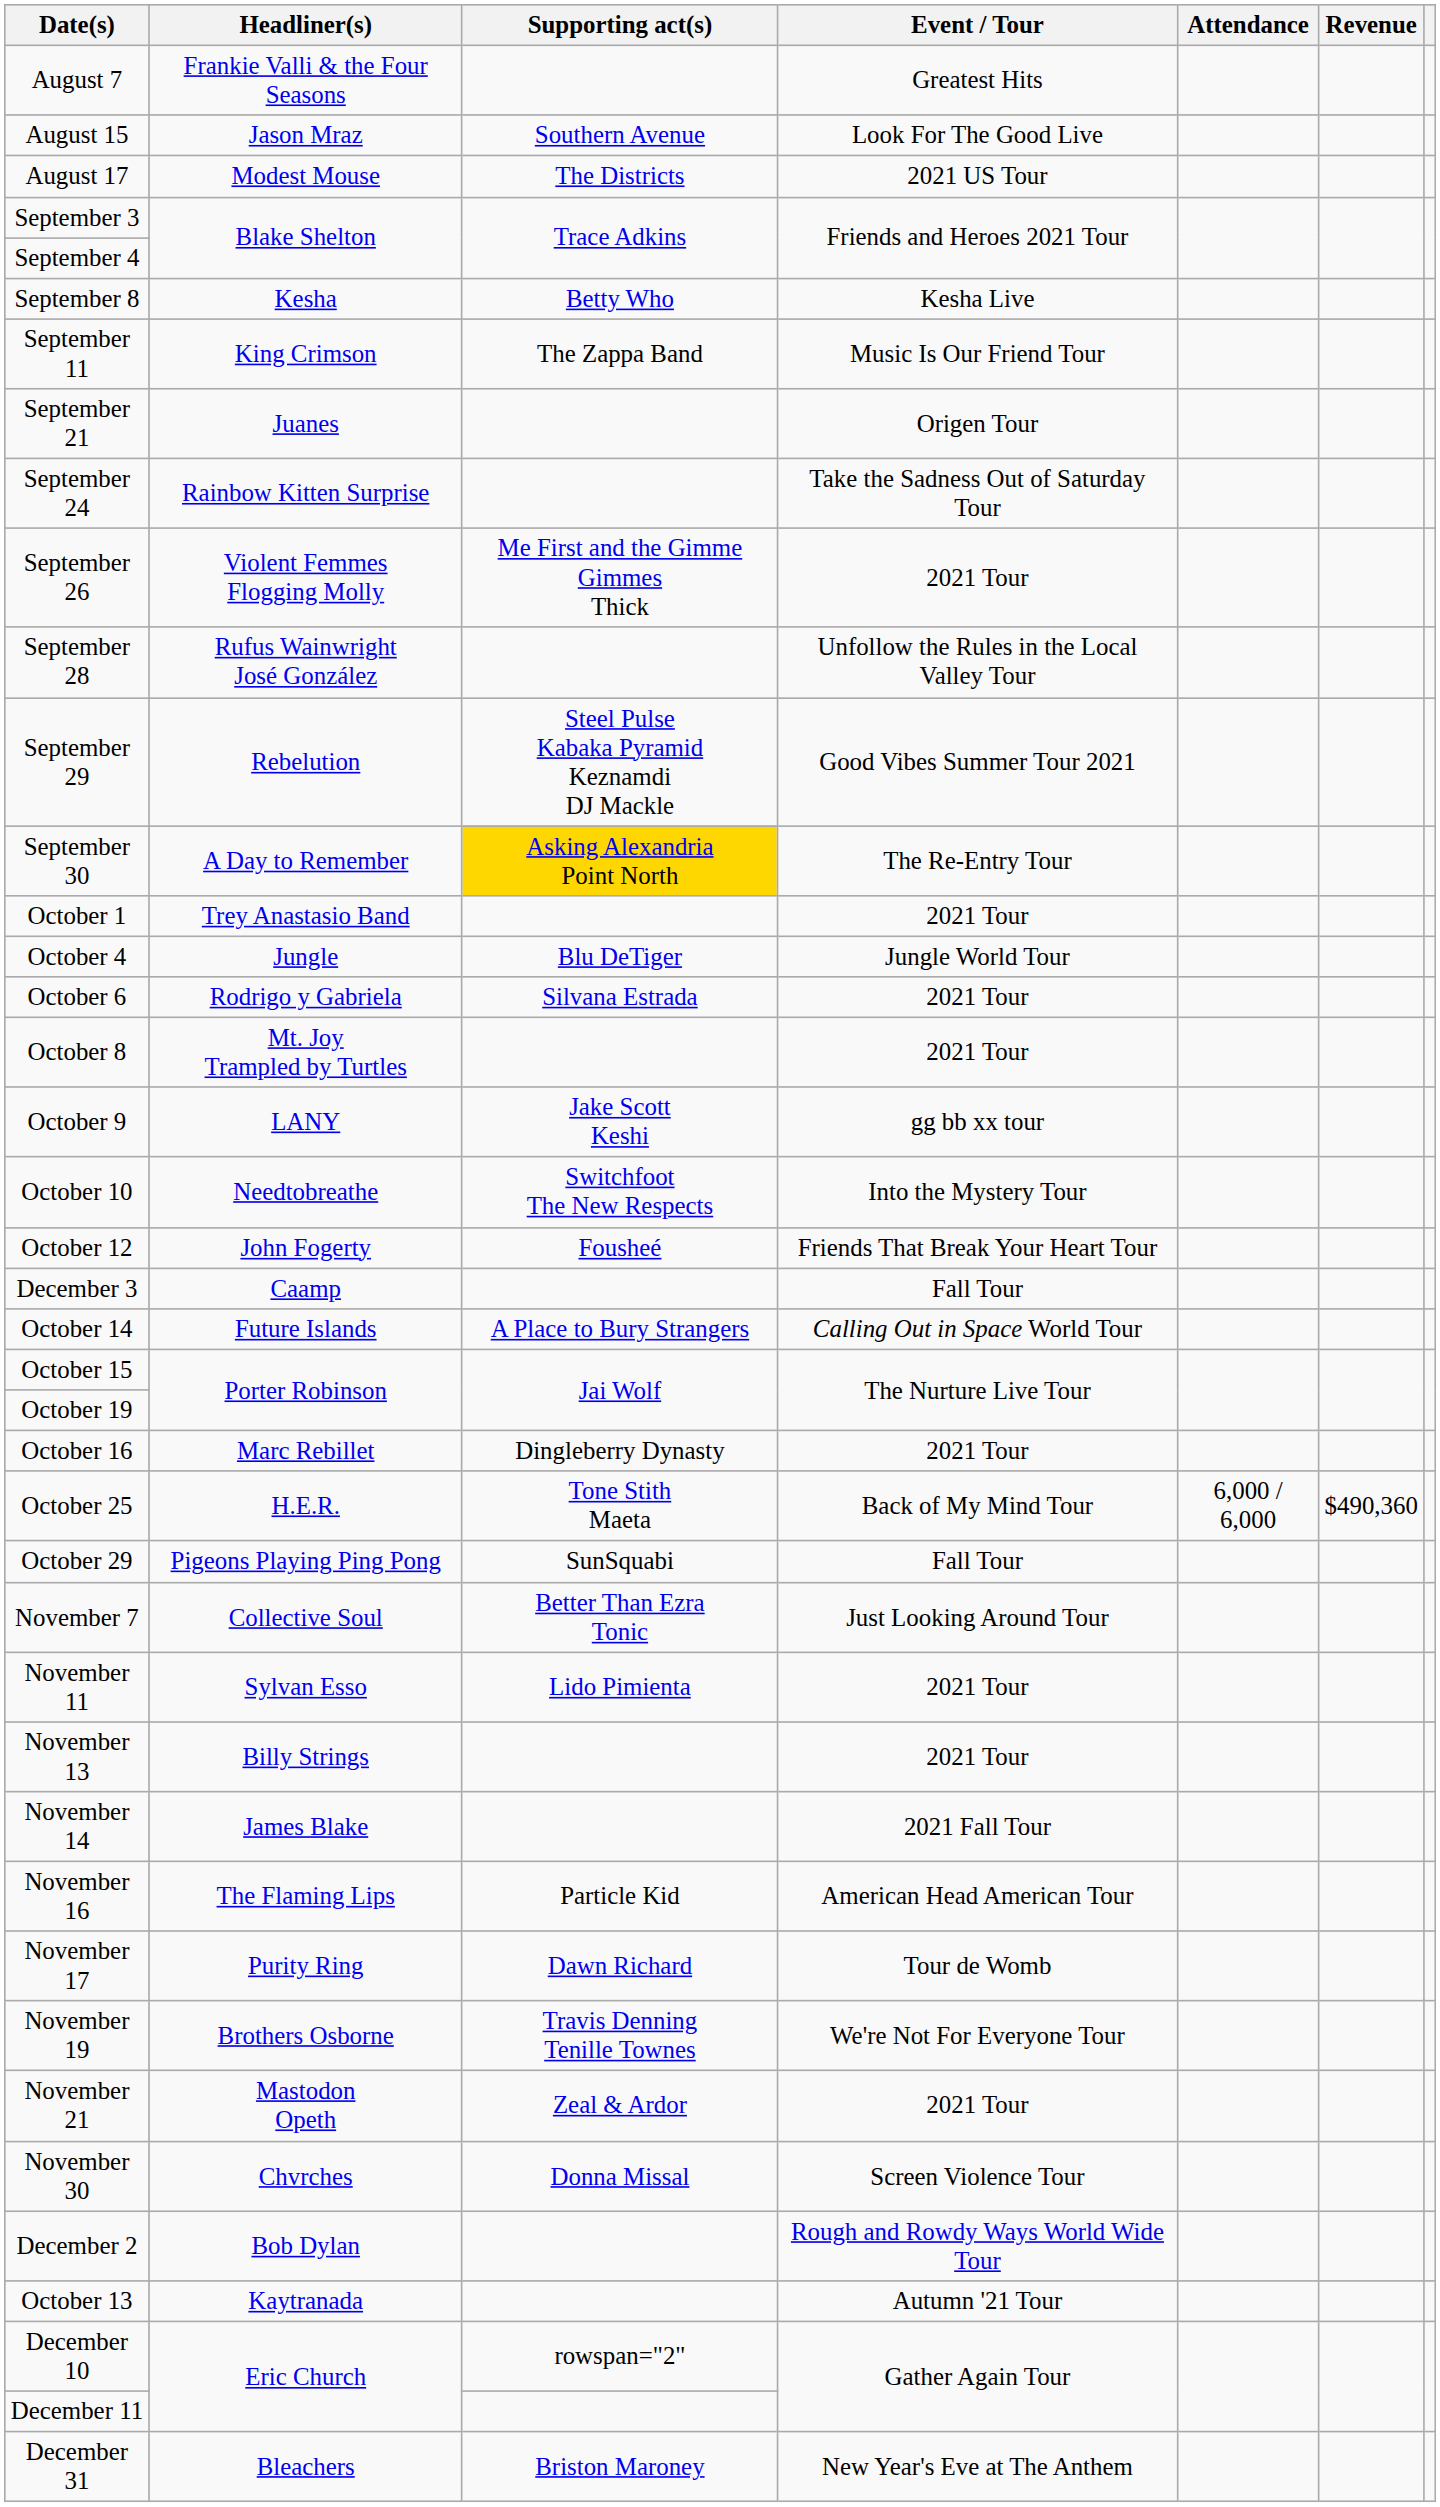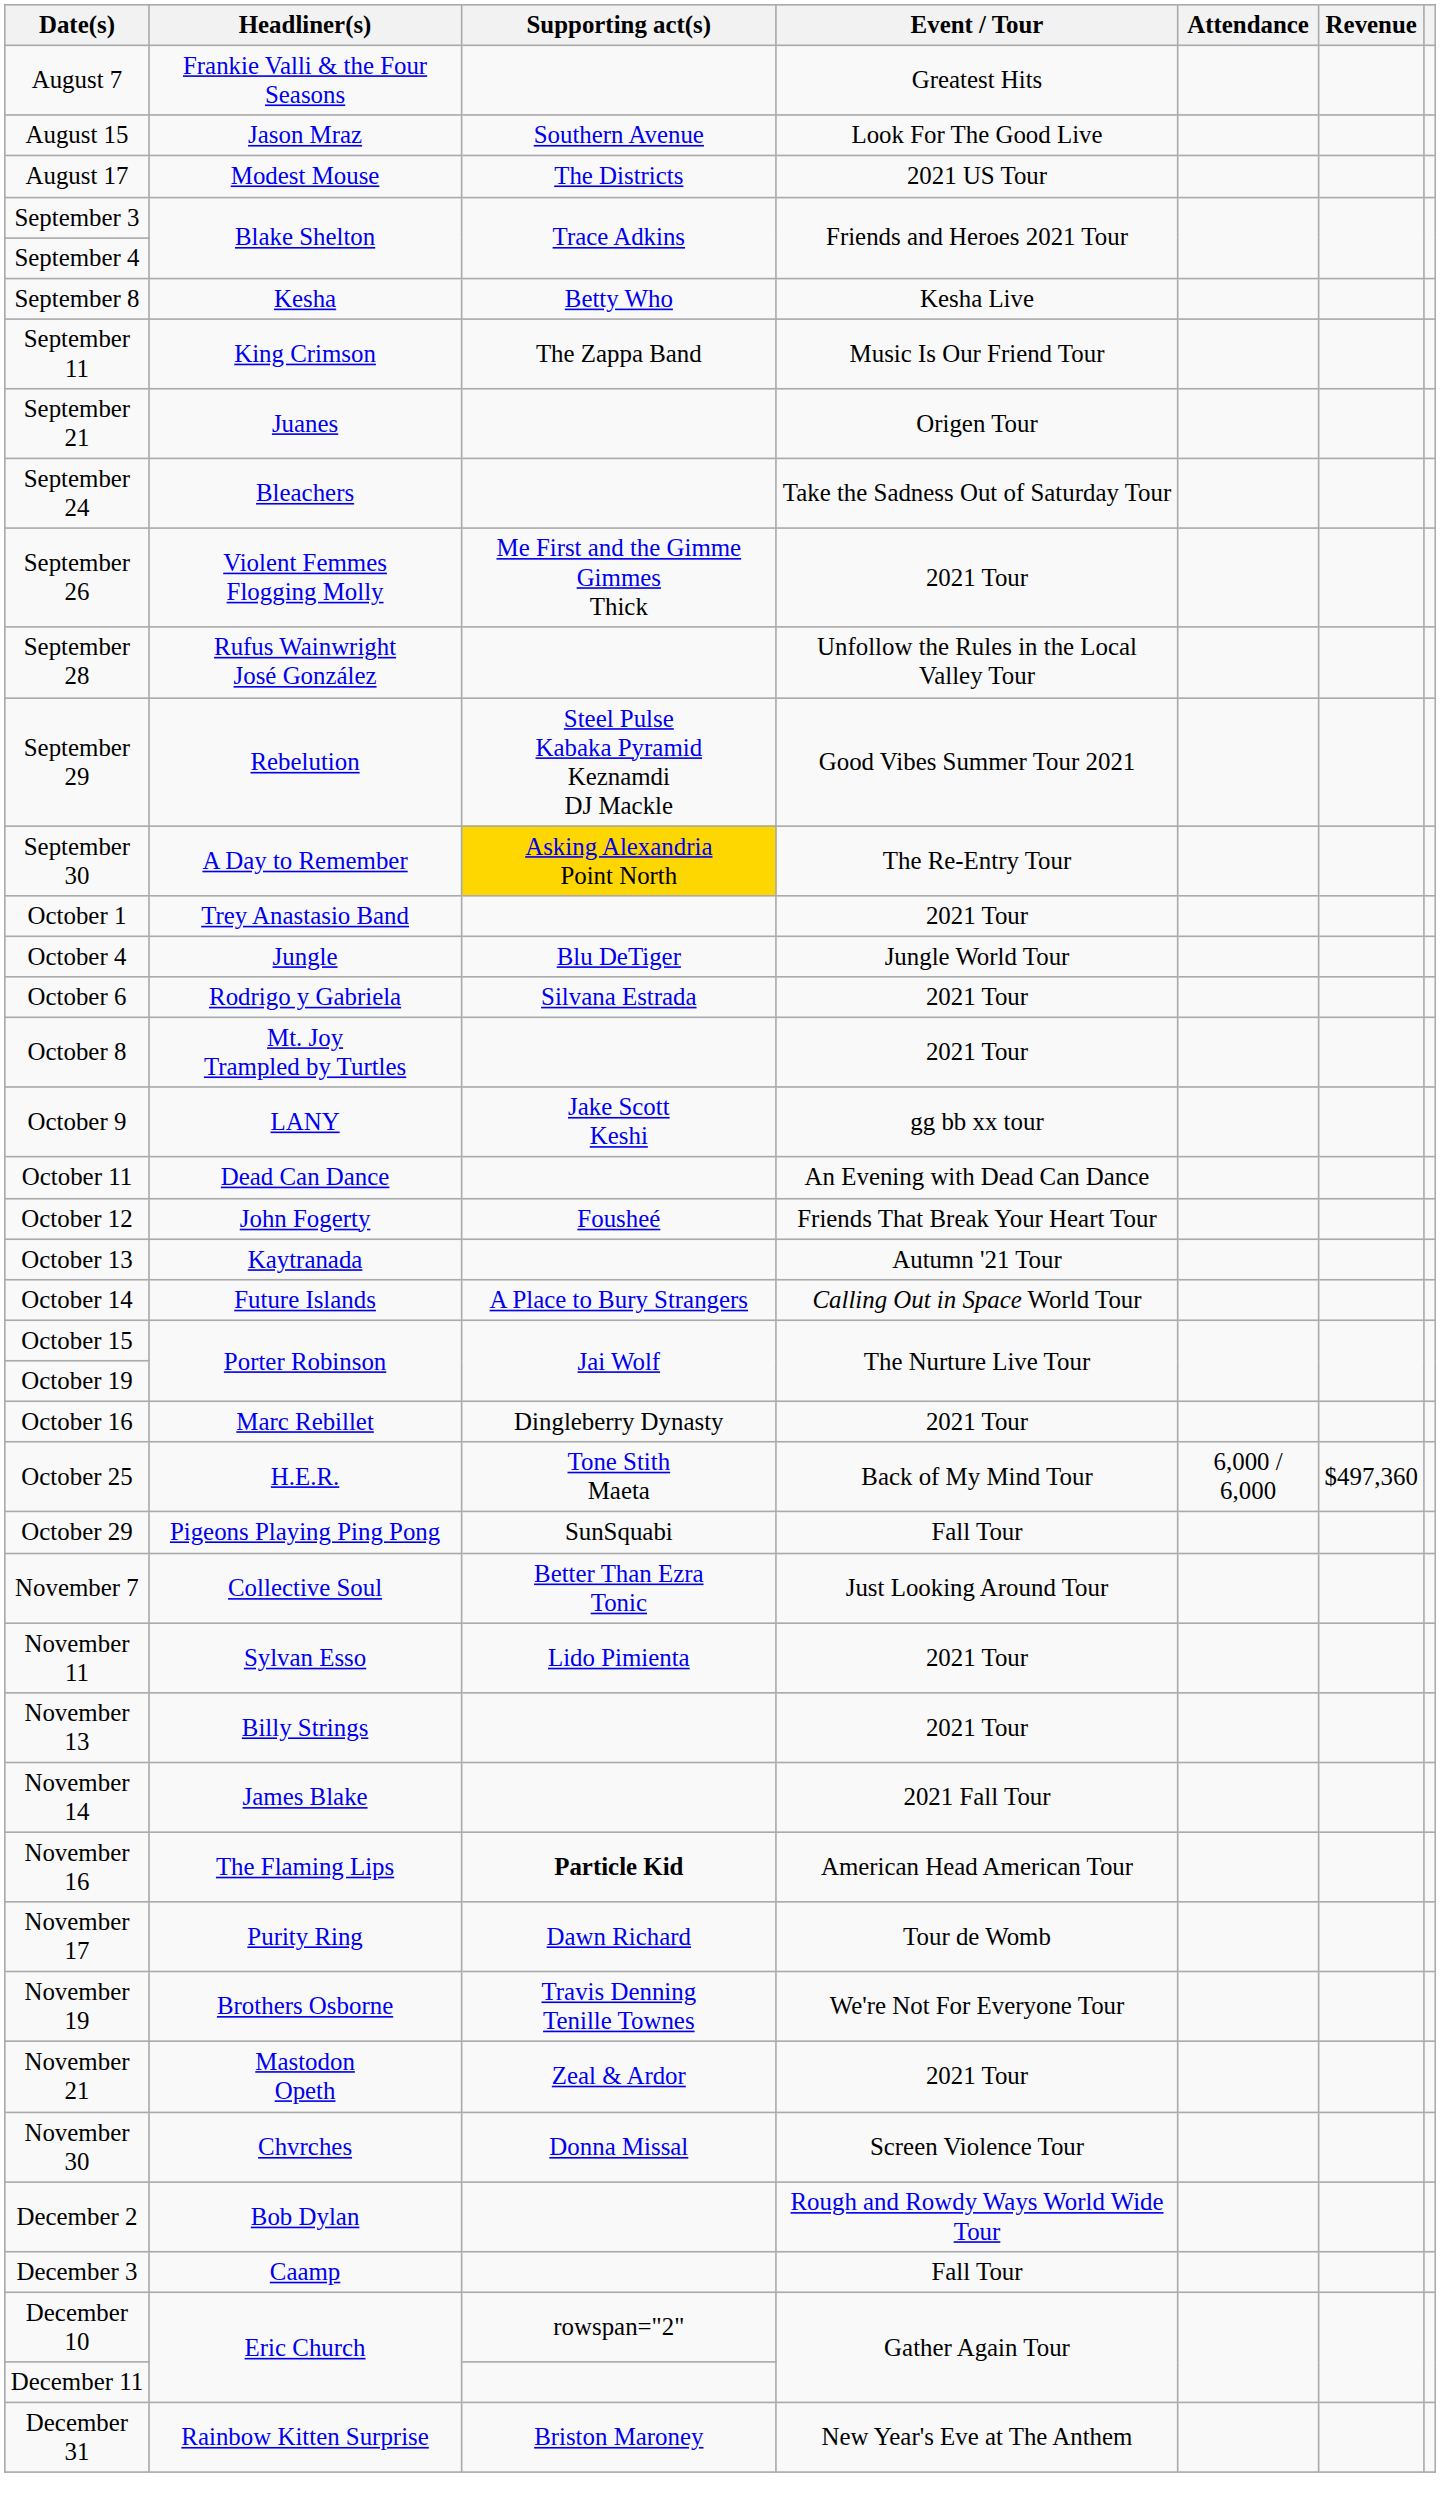(306, 493) Rainbow Kitten Surprise -> (305, 493) Bleachers
- row: (77, 1192)
+ row: (77, 1177)
rows swapped: (77, 2300) <-> (77, 1288)
(1371, 1506) $490,360 -> (1371, 1477) $497,360
(620, 1896) normal -> (619, 1867) bold
(306, 2466) Bleachers -> (305, 2437) Rainbow Kitten Surprise
